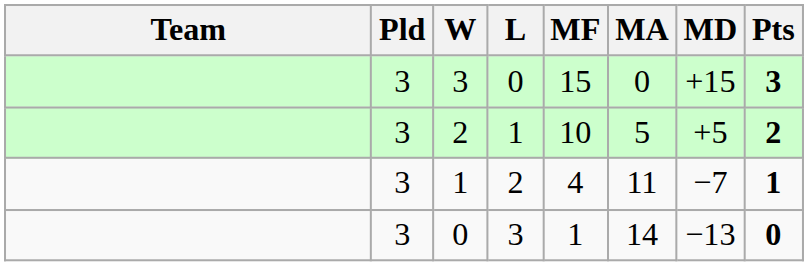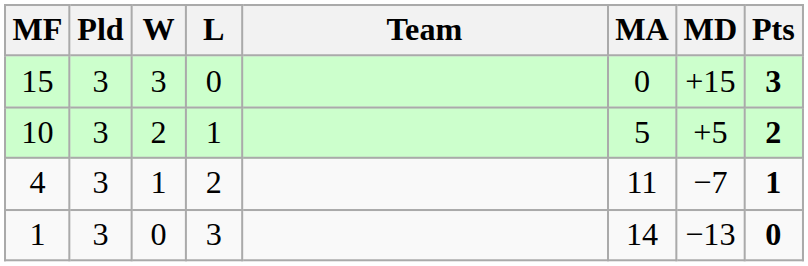columns swapped: (188, 30) <-> (575, 30)
